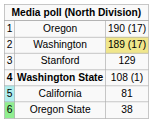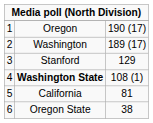(127, 45) khaki background -> (127, 45) no background
(10, 77) bold -> (10, 77) normal
(10, 94) paleturquoise background -> (10, 94) no background
(10, 110) lightgreen background -> (10, 110) no background
